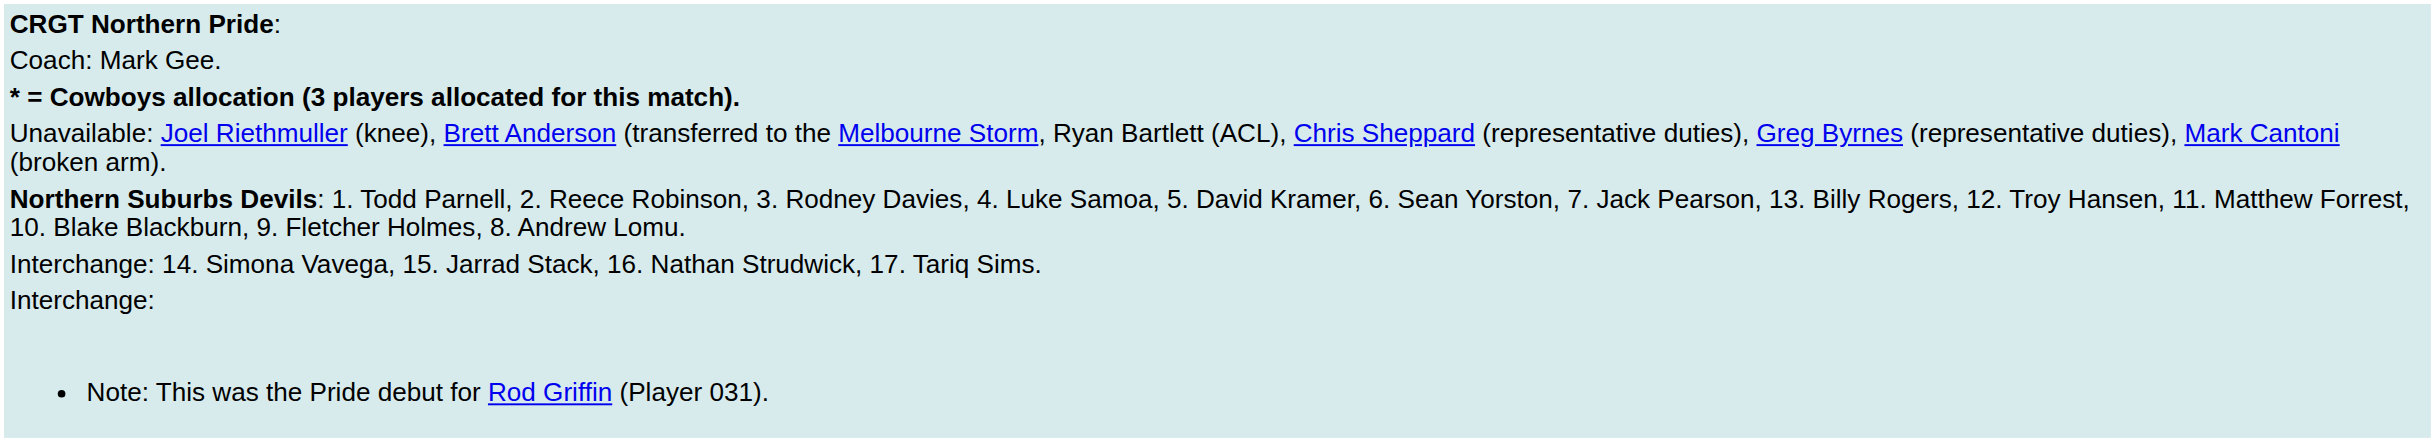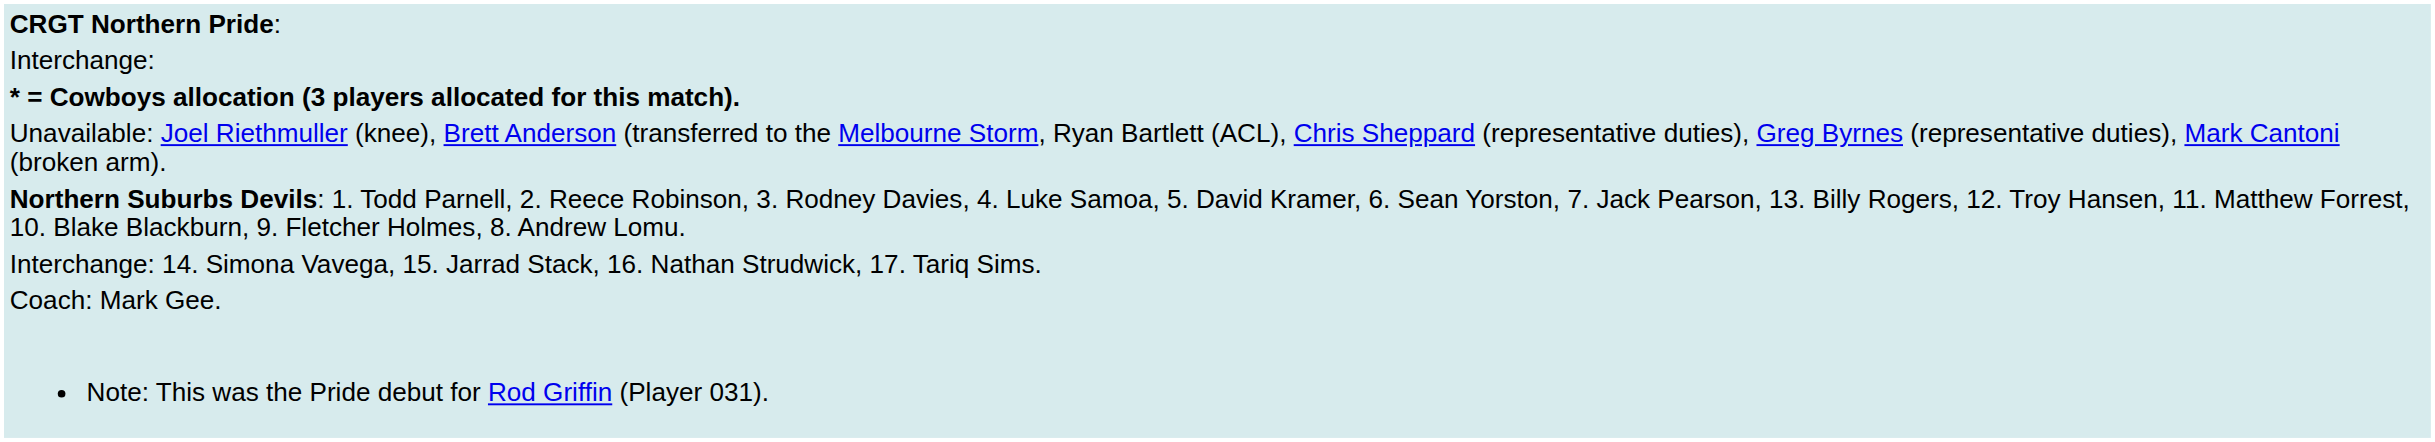(116, 61) Coach: Mark Gee. -> (82, 61) Interchange:
(82, 301) Interchange: -> (116, 301) Coach: Mark Gee.
